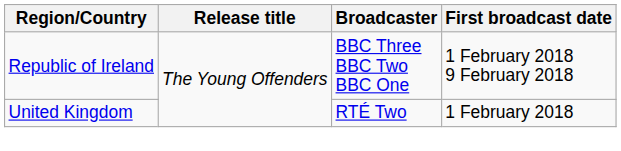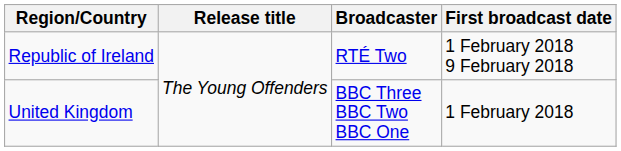(379, 65) BBC Three BBC Two BBC One -> (371, 55) RTÉ Two
(371, 112) RTÉ Two -> (379, 112) BBC Three BBC Two BBC One
